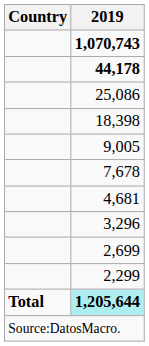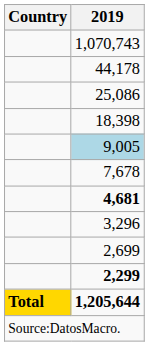(107, 43) bold -> (107, 43) normal
(118, 69) bold -> (118, 69) normal
(122, 146) no background -> (122, 146) lightblue background
(122, 198) normal -> (122, 198) bold
(122, 276) normal -> (122, 276) bold
(26, 302) no background -> (26, 302) gold background
(107, 302) paleturquoise background -> (107, 302) no background
